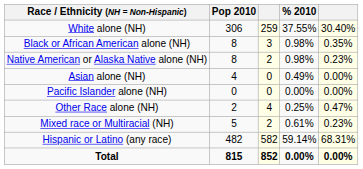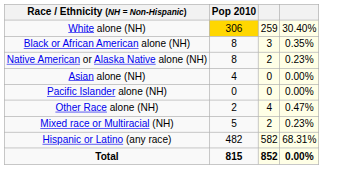- column: (299, 12)
(234, 28) no background -> (234, 28) gold background
